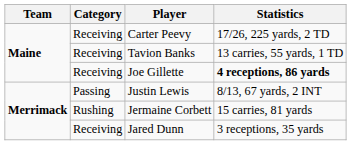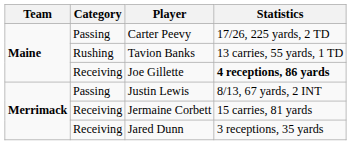(98, 33) Receiving -> (92, 33) Passing
(98, 52) Receiving -> (93, 52) Rushing
(93, 110) Rushing -> (98, 110) Receiving
